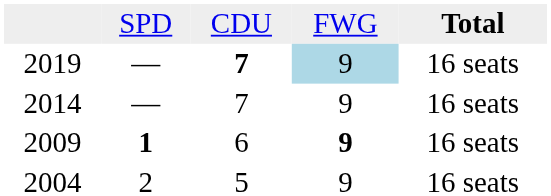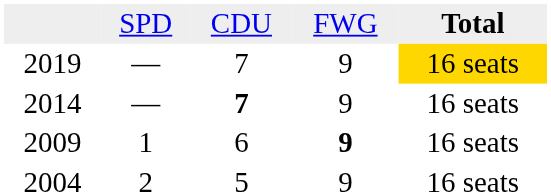(241, 63) bold -> (241, 63) normal
(345, 63) lightblue background -> (345, 63) no background
(473, 63) no background -> (473, 63) gold background
(241, 103) normal -> (241, 103) bold
(146, 142) bold -> (146, 142) normal
